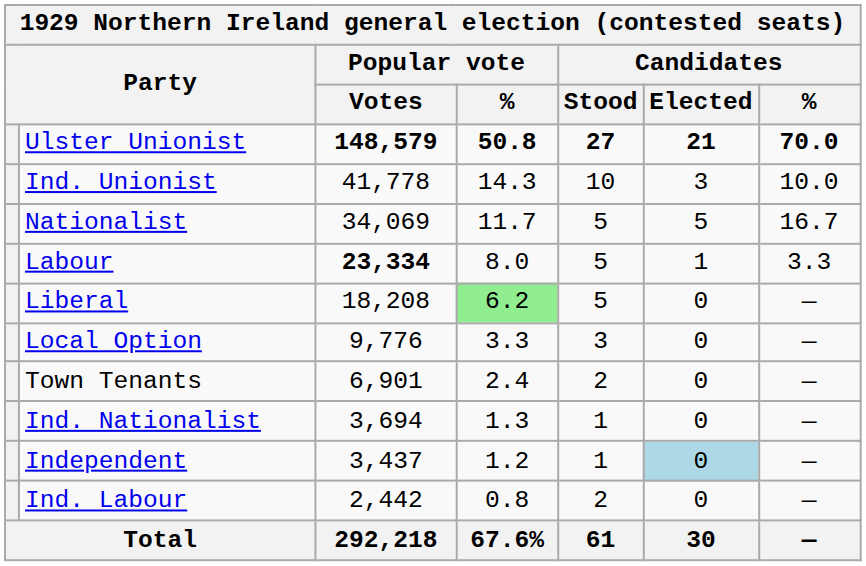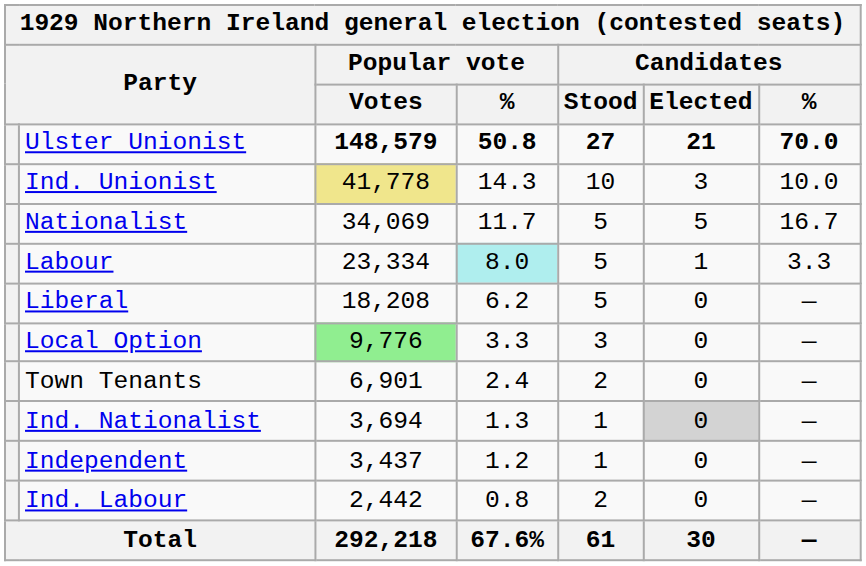(386, 184) no background -> (386, 184) khaki background
(386, 263) bold -> (386, 263) normal
(507, 263) no background -> (507, 263) paleturquoise background
(507, 303) lightgreen background -> (507, 303) no background
(386, 343) no background -> (386, 343) lightgreen background
(701, 422) no background -> (701, 422) lightgrey background
(701, 462) lightblue background -> (701, 462) no background
